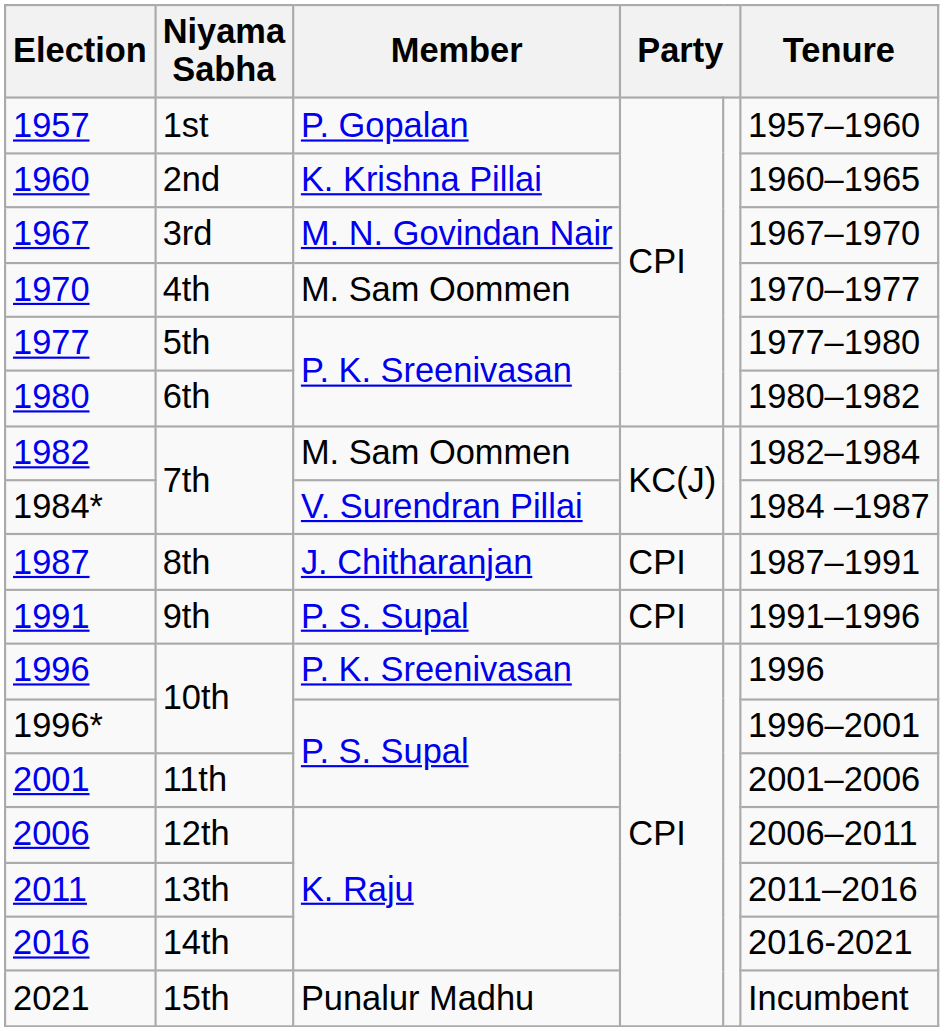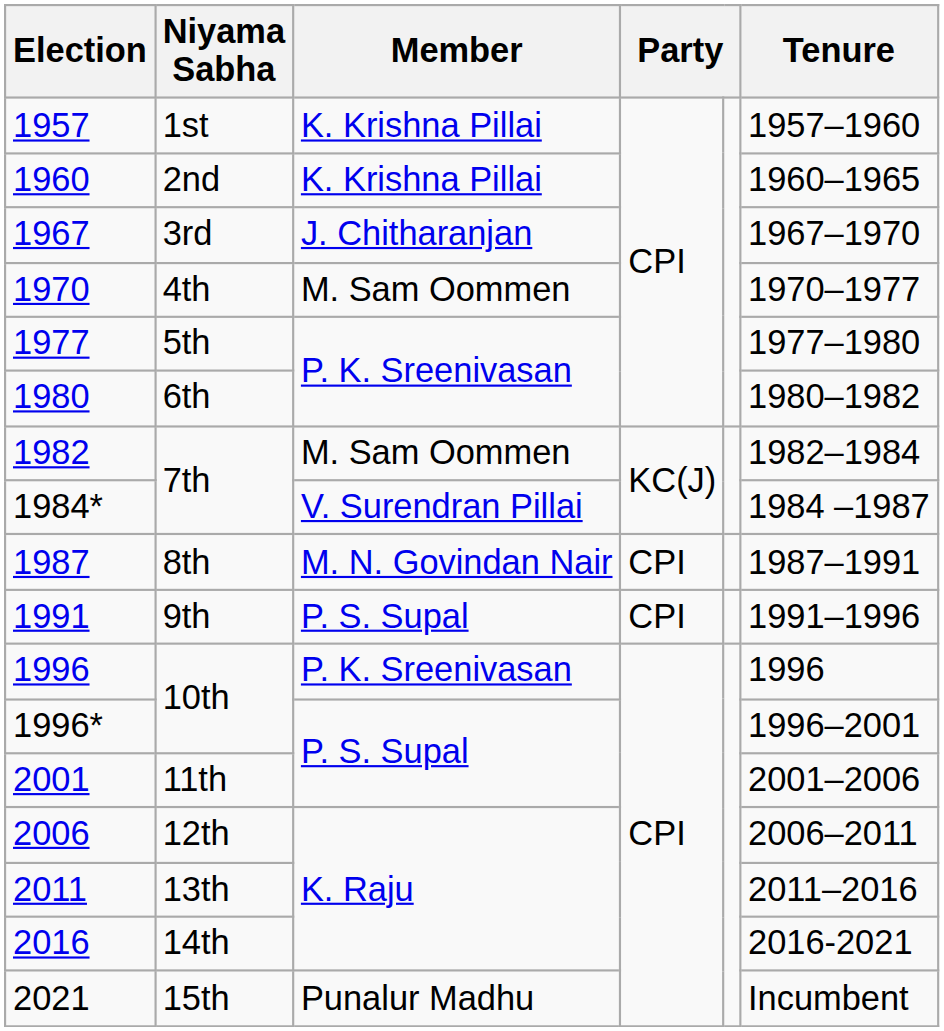(385, 125) P. Gopalan -> (421, 125) K. Krishna Pillai
(457, 234) M. N. Govindan Nair -> (417, 234) J. Chitharanjan
(417, 561) J. Chitharanjan -> (457, 561) M. N. Govindan Nair
